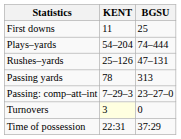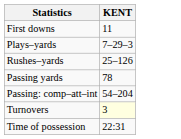- column: (155, 12)
(118, 45) 54–204 -> (118, 45) 7–29–3
(118, 94) 7–29–3 -> (118, 94) 54–204
